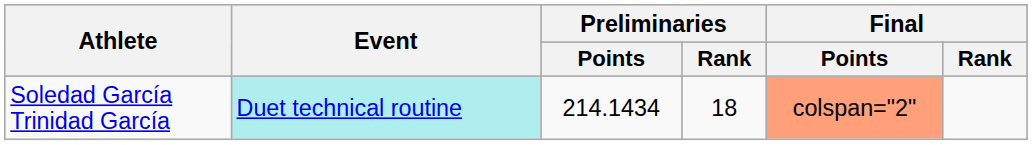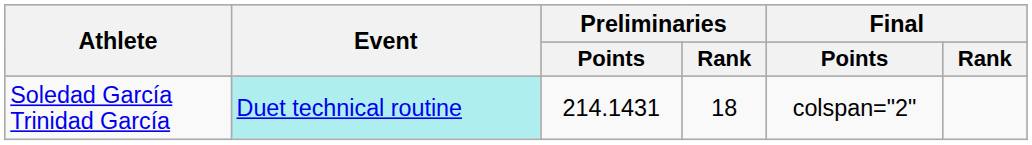(611, 108) 214.1434 -> (611, 108) 214.1431
(854, 108) lightsalmon background -> (854, 108) no background
